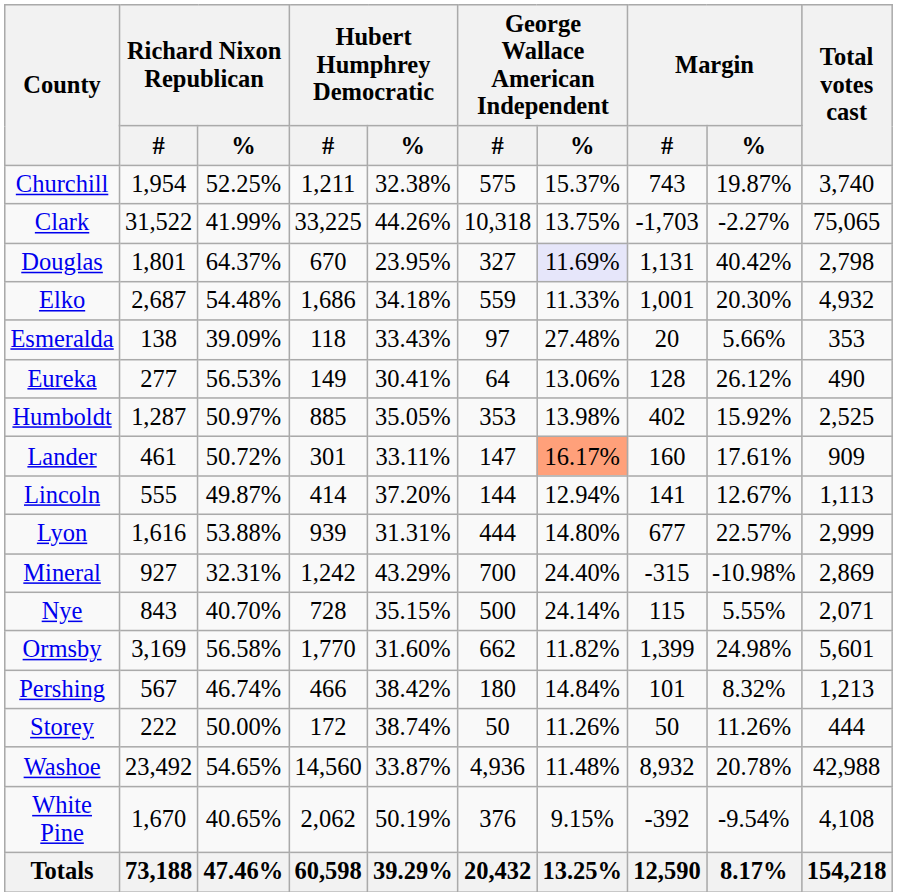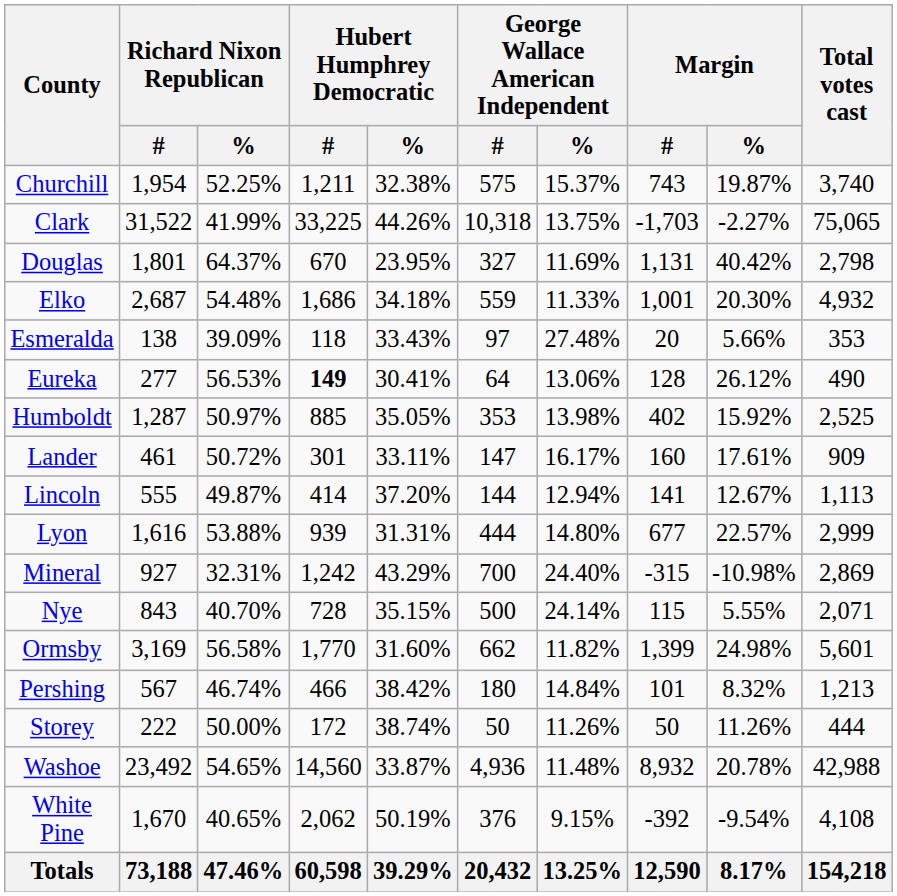(582, 261) lavender background -> (582, 261) no background
(328, 378) normal -> (328, 378) bold
(582, 455) lightsalmon background -> (582, 455) no background
